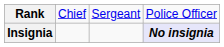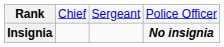(181, 33) lavender background -> (181, 33) no background
